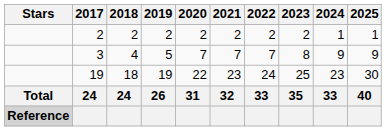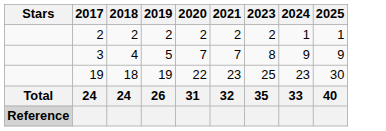- column: (261, 14)
